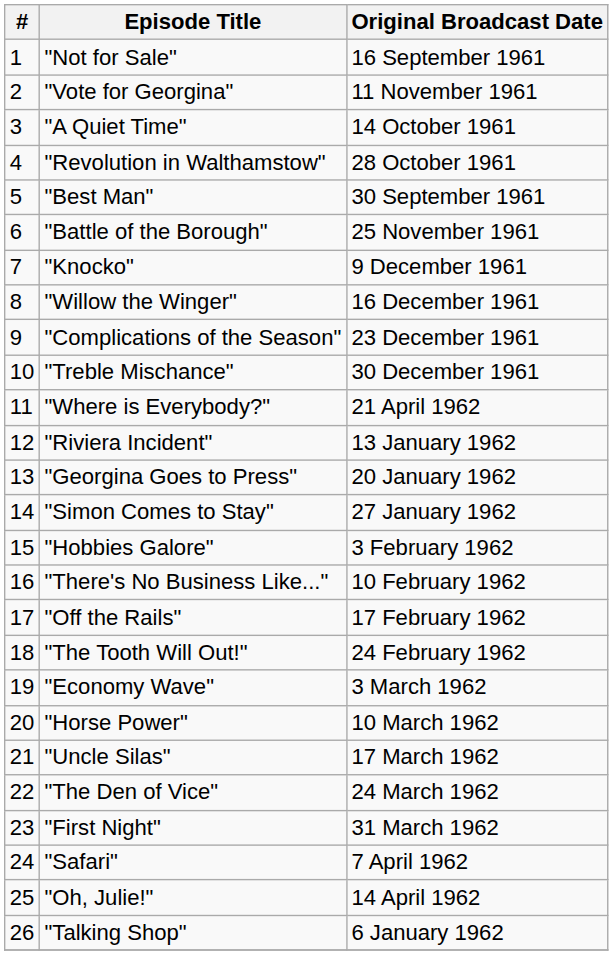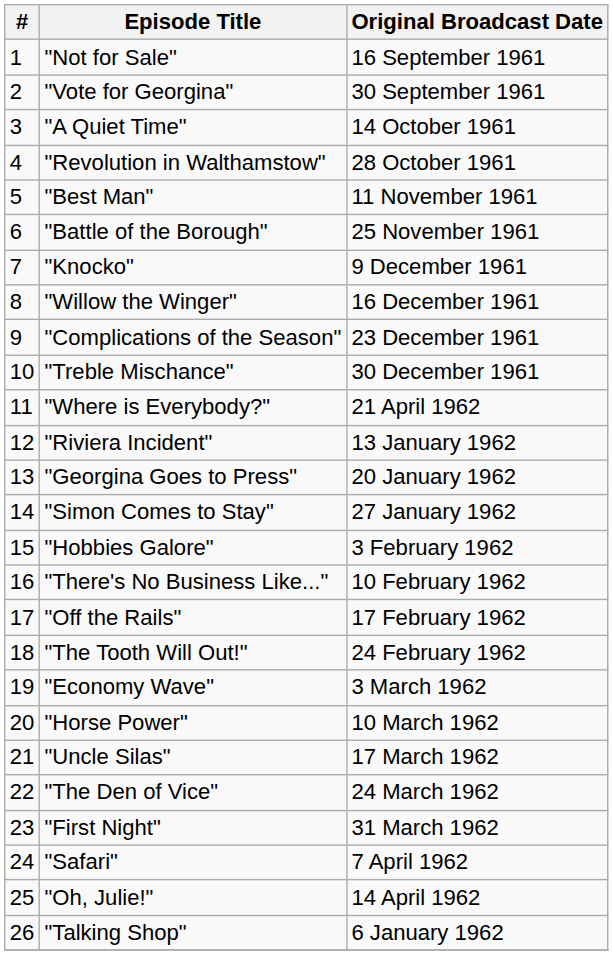(445, 92) 11 November 1961 -> (448, 92) 30 September 1961
(448, 197) 30 September 1961 -> (445, 197) 11 November 1961
